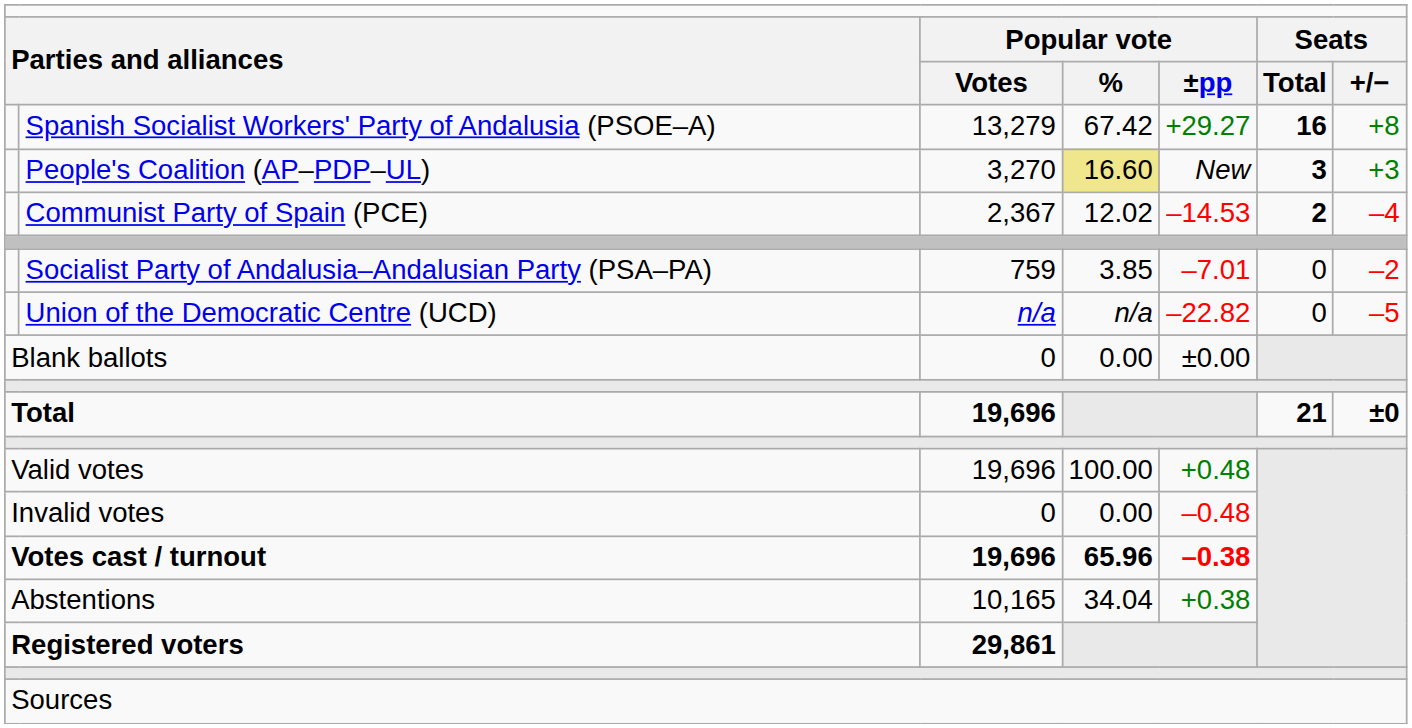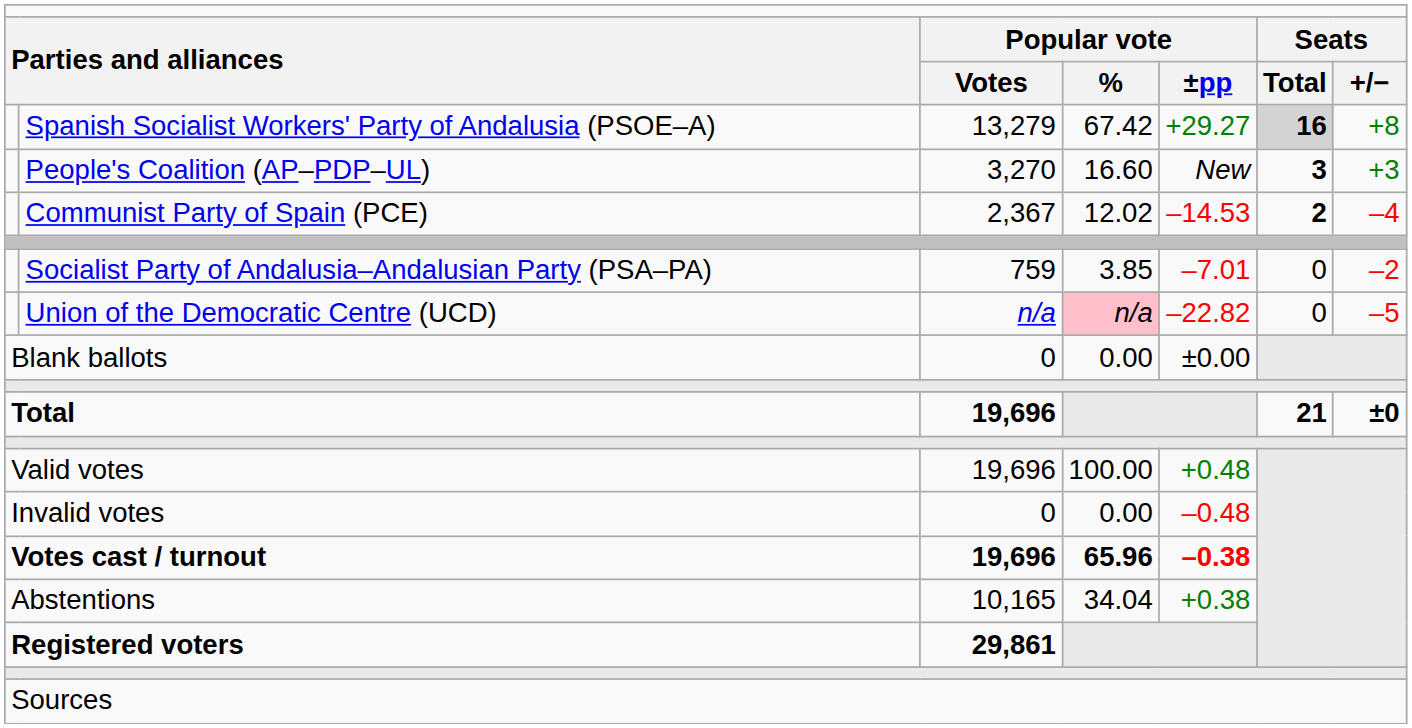(1311, 126) no background -> (1311, 126) lightgrey background
(1118, 169) khaki background -> (1118, 169) no background
(1134, 313) no background -> (1134, 313) pink background
